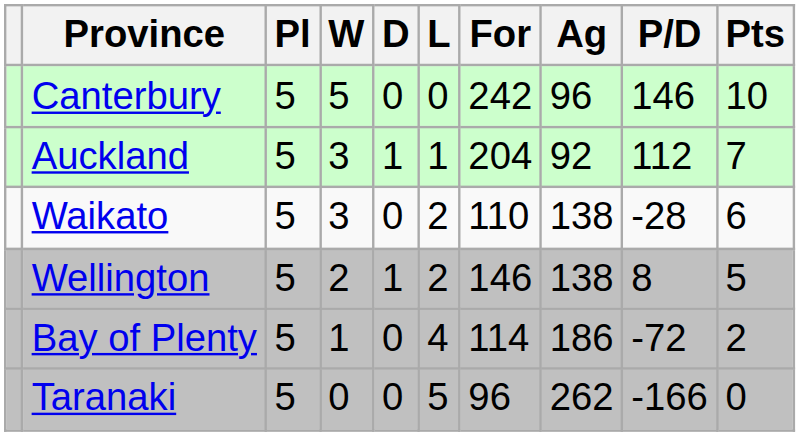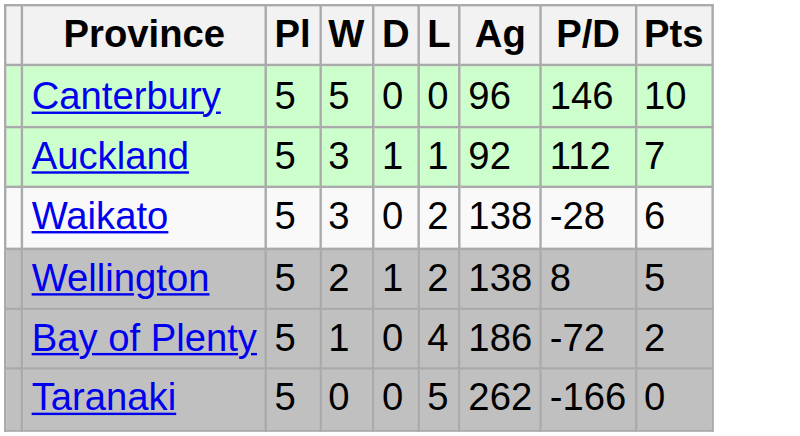- column: (500, 34)
